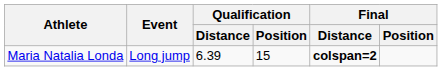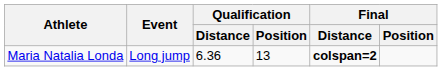(208, 55) 6.39 -> (208, 55) 6.36
(263, 55) 15 -> (263, 55) 13
